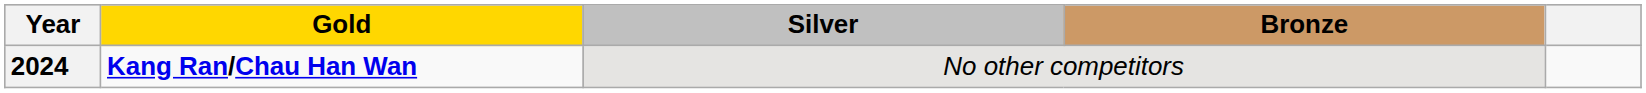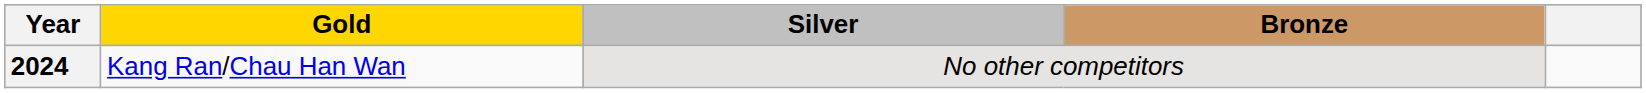(262, 66) bold -> (256, 66) normal
